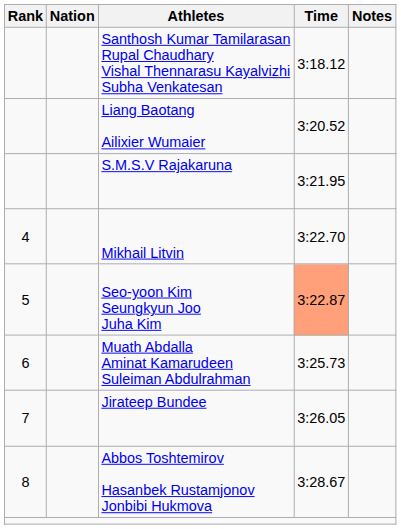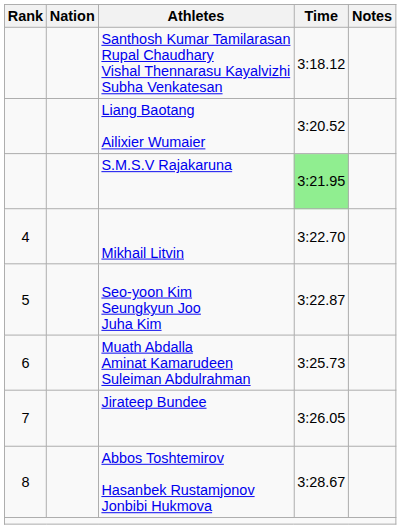(321, 182) no background -> (321, 182) lightgreen background
(321, 300) lightsalmon background -> (321, 300) no background
